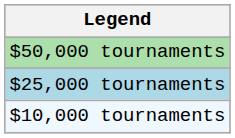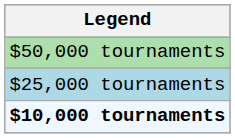(117, 116) normal -> (117, 116) bold
